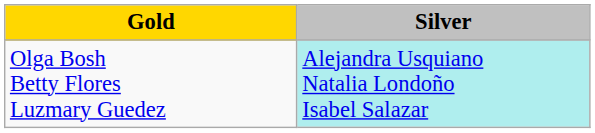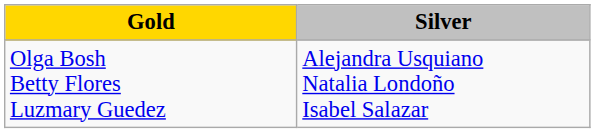(393, 83) paleturquoise background -> (393, 83) no background
